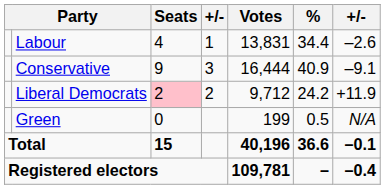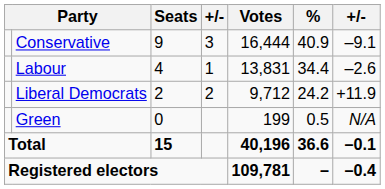rows swapped: (63, 68) <-> (41, 42)
(159, 94) pink background -> (159, 94) no background
